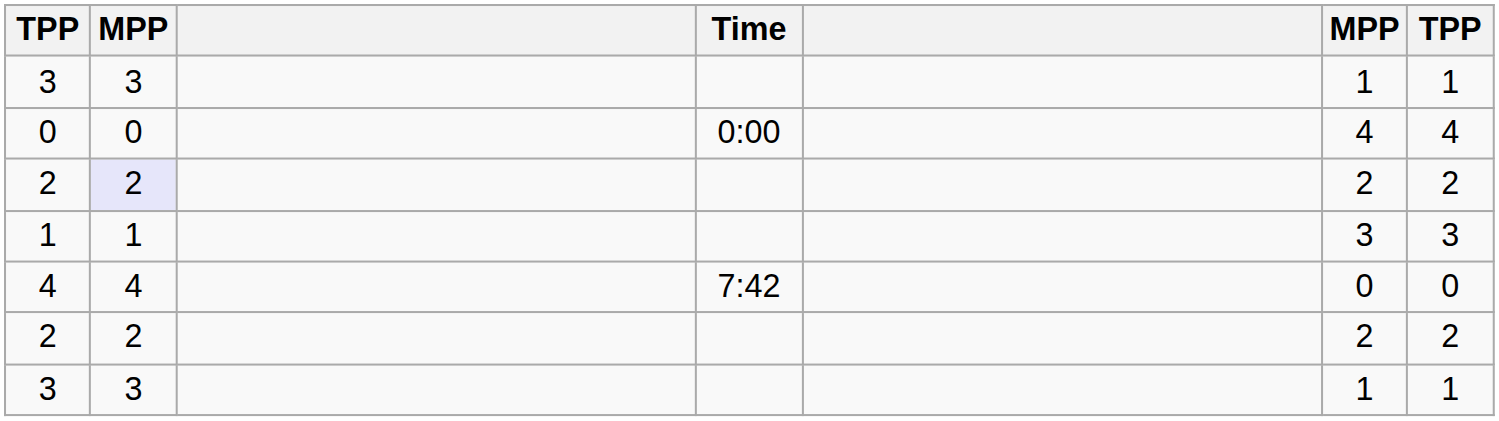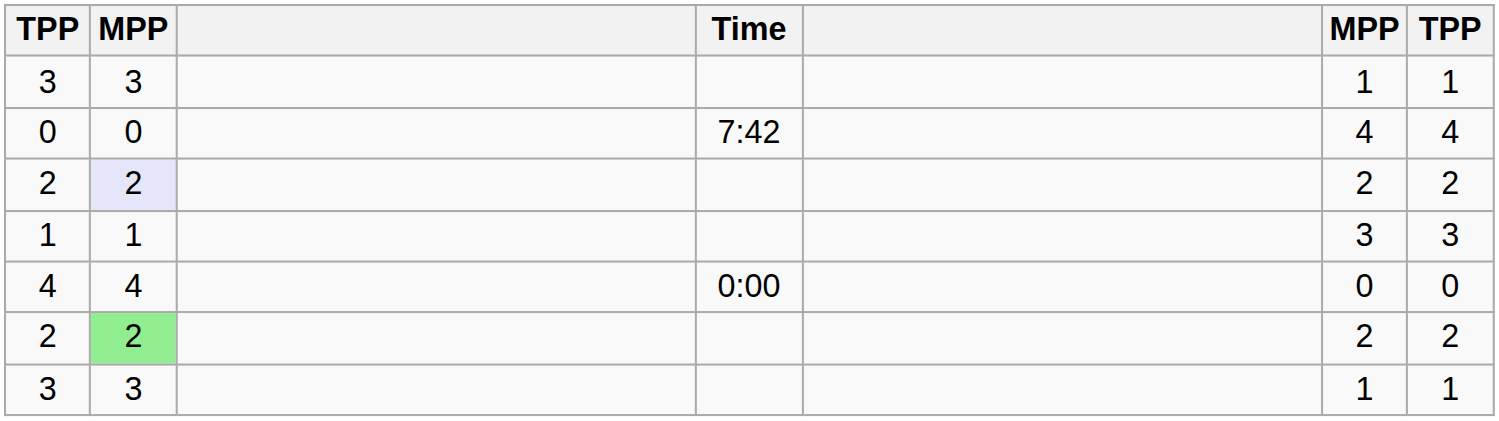(749, 132) 0:00 -> (749, 132) 7:42
(749, 286) 7:42 -> (749, 286) 0:00
(133, 337) no background -> (133, 337) lightgreen background
